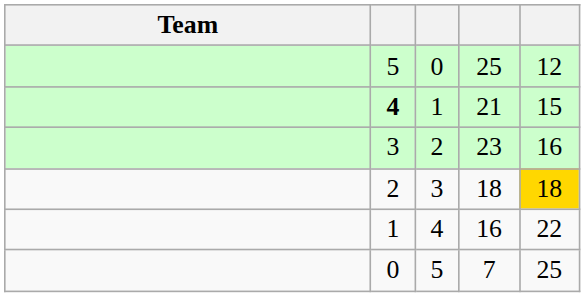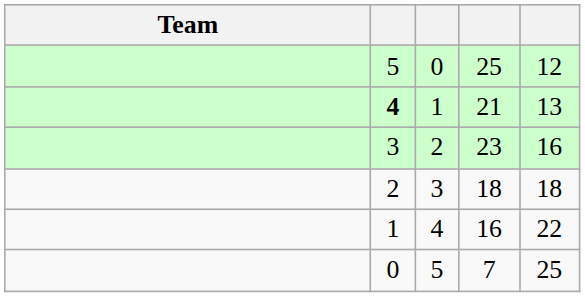(549, 106) 15 -> (549, 106) 13
(549, 188) gold background -> (549, 188) no background
